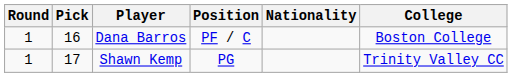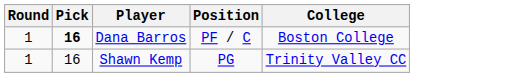- column: (311, 16)
(72, 38) normal -> (72, 38) bold
(72, 61) 17 -> (72, 61) 16
